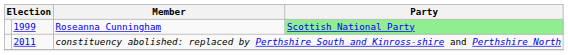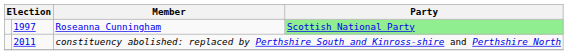(25, 27) 1999 -> (25, 27) 1997
